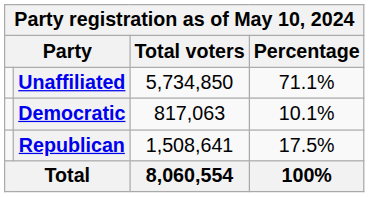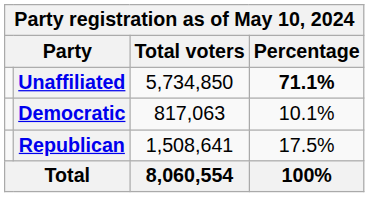(307, 82) normal -> (307, 82) bold
